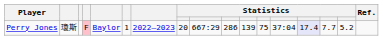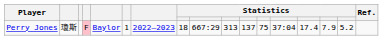(183, 28) 20 -> (183, 28) 18
(231, 28) 286 -> (231, 28) 313
(248, 28) 139 -> (248, 28) 137
(309, 28) lavender background -> (309, 28) no background
(329, 28) 7.7 -> (329, 28) 7.9
